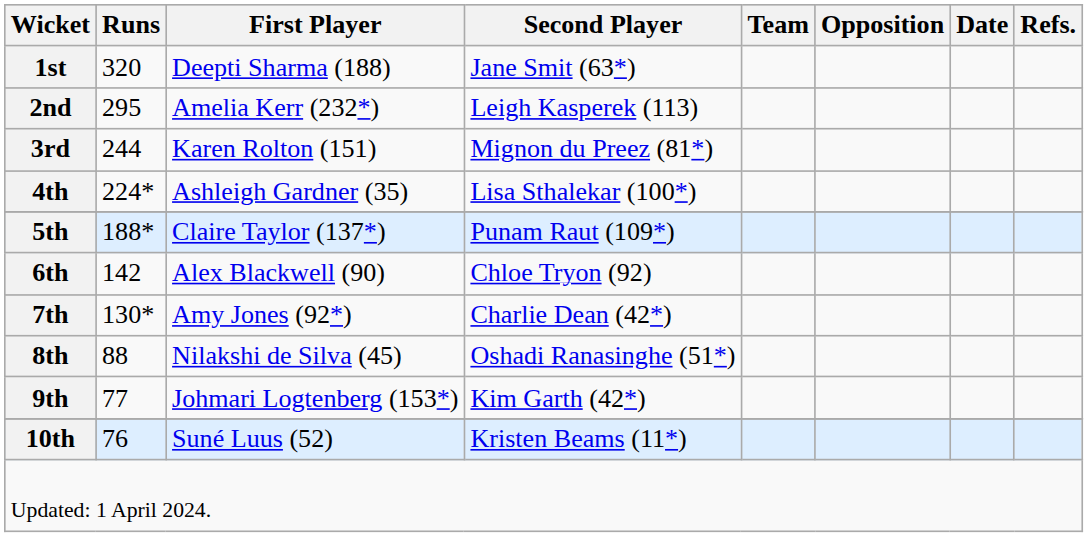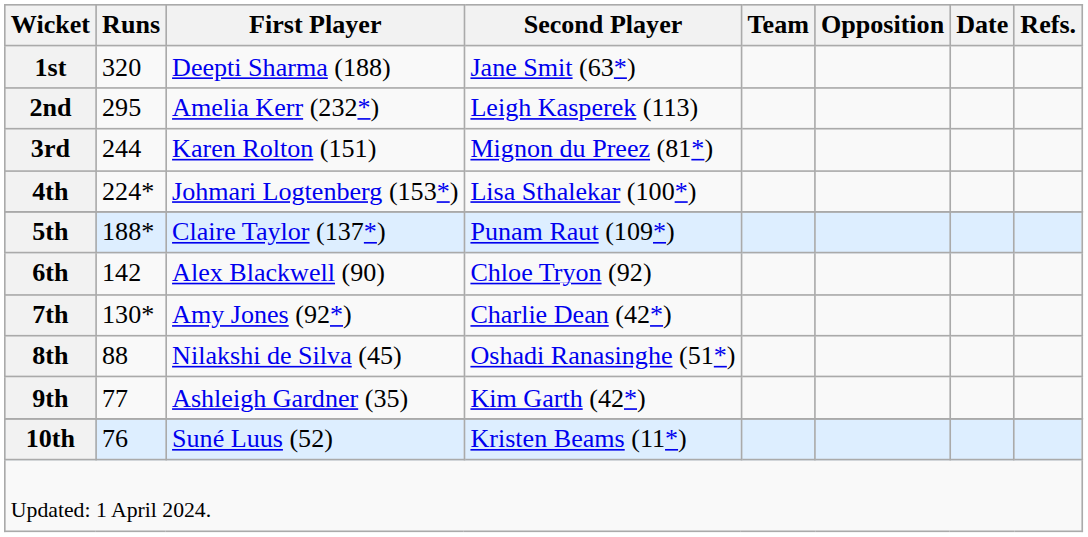(290, 190) Ashleigh Gardner (35) -> (315, 190) Johmari Logtenberg (153*)
(315, 397) Johmari Logtenberg (153*) -> (290, 397) Ashleigh Gardner (35)
